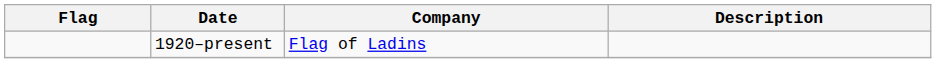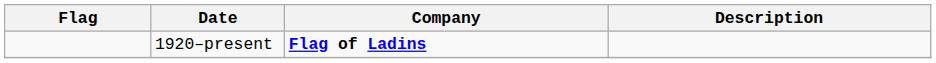(358, 45) normal -> (358, 45) bold
